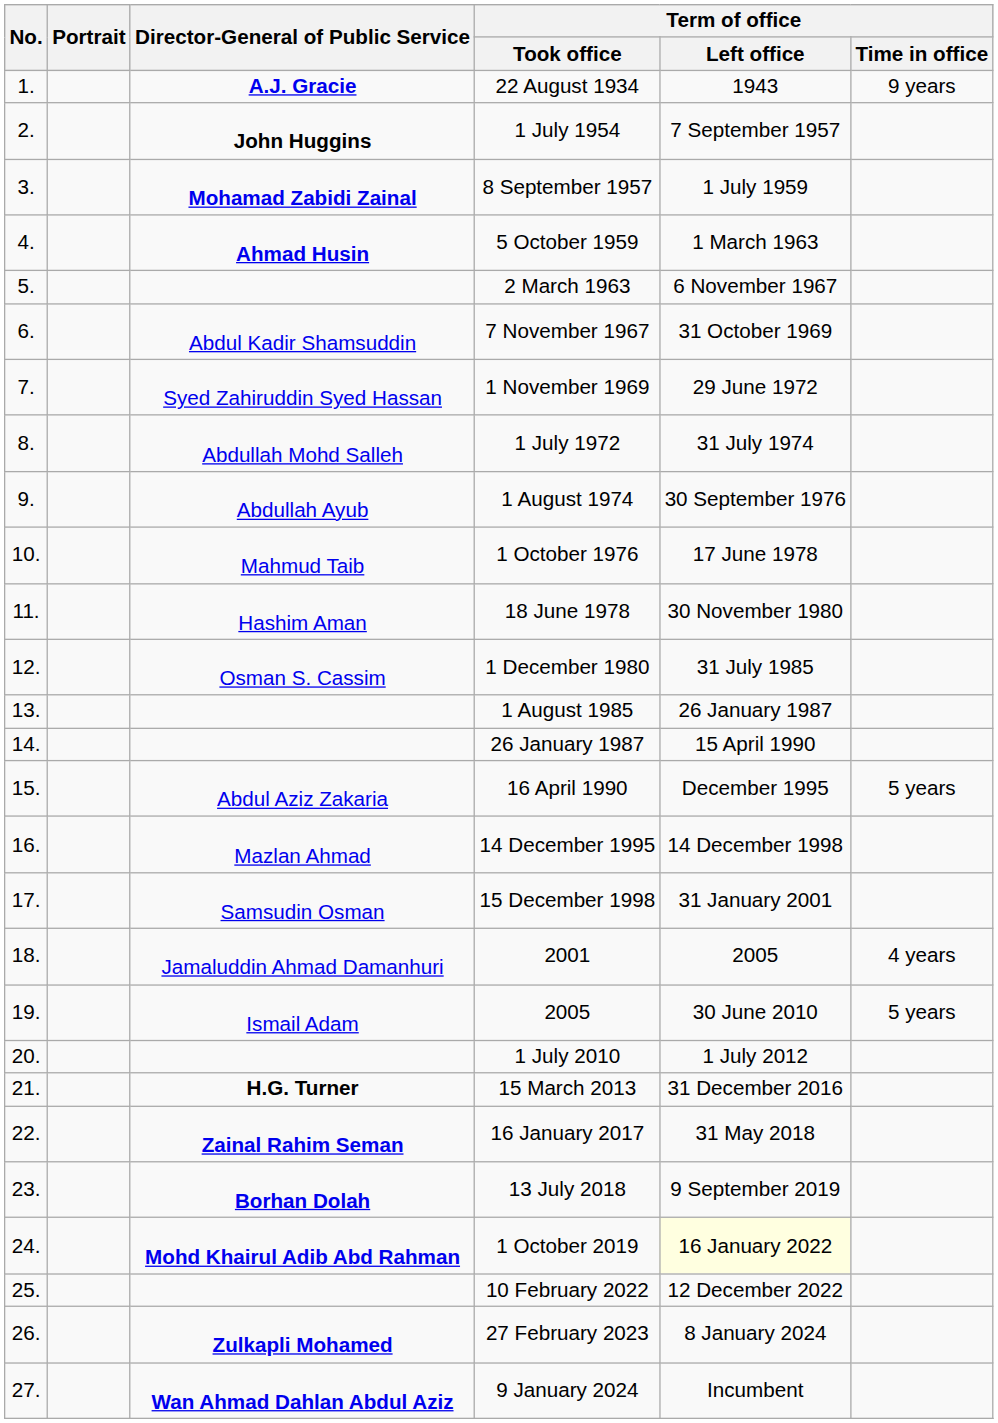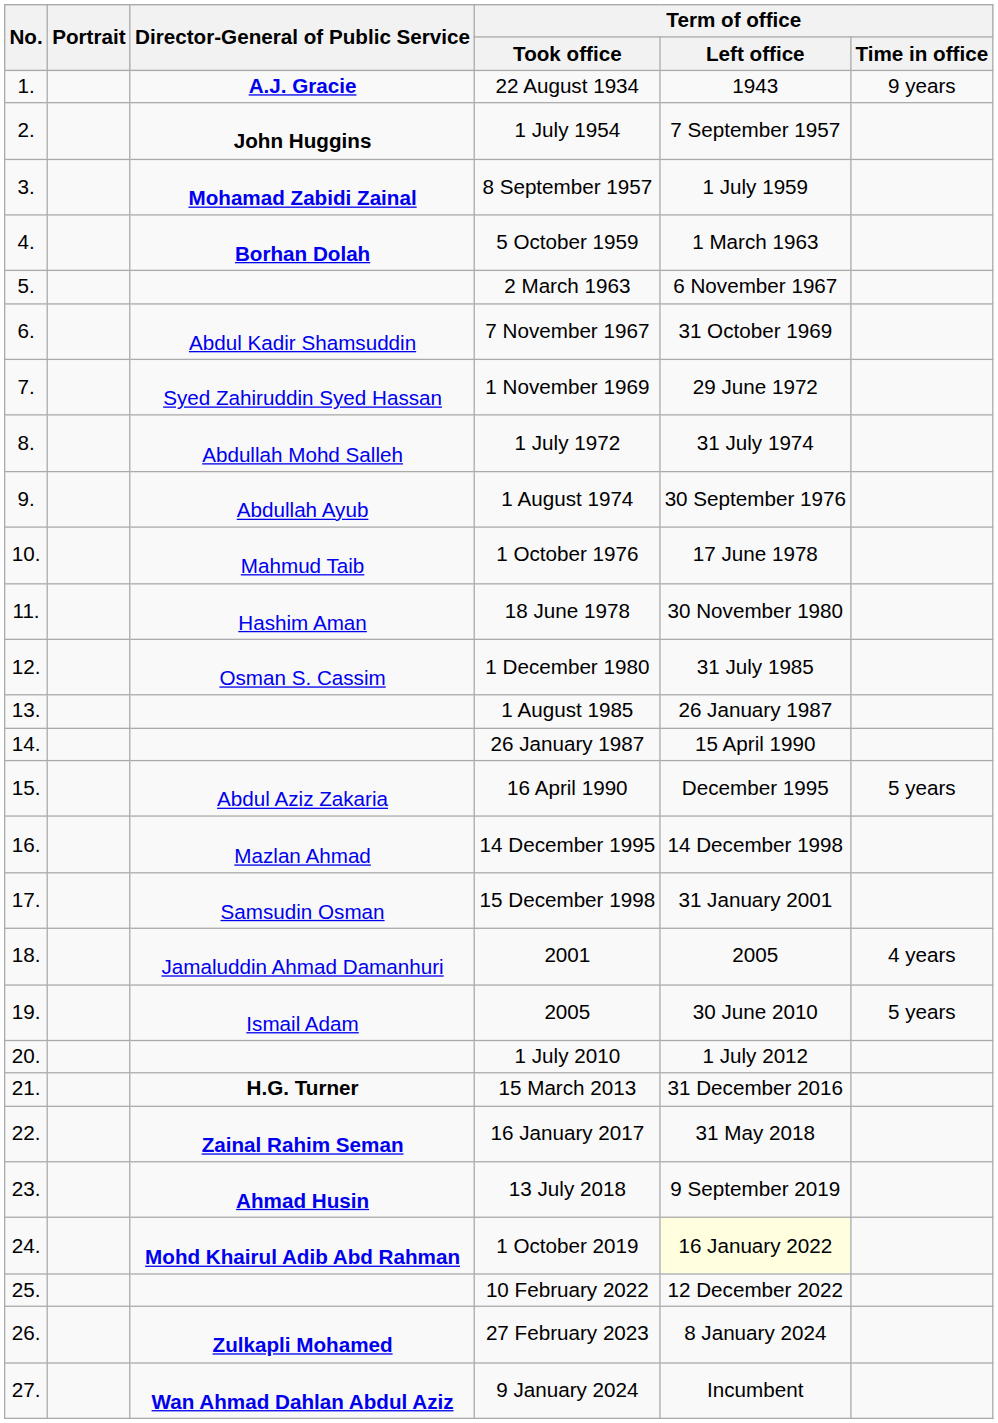(303, 254) Ahmad Husin -> (303, 254) Borhan Dolah
(303, 1201) Borhan Dolah -> (303, 1201) Ahmad Husin
